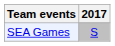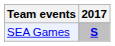(94, 32) normal -> (94, 32) bold
